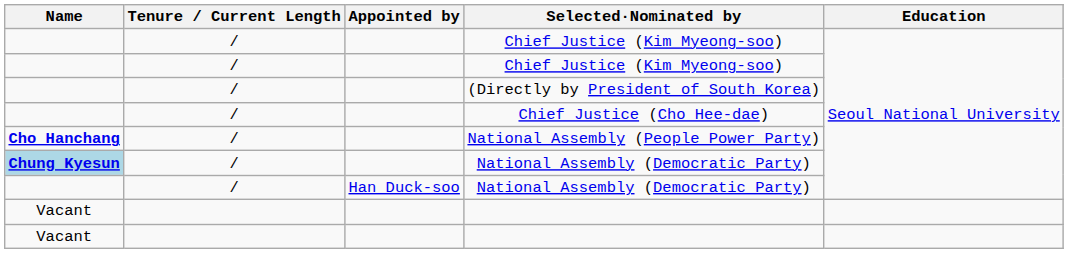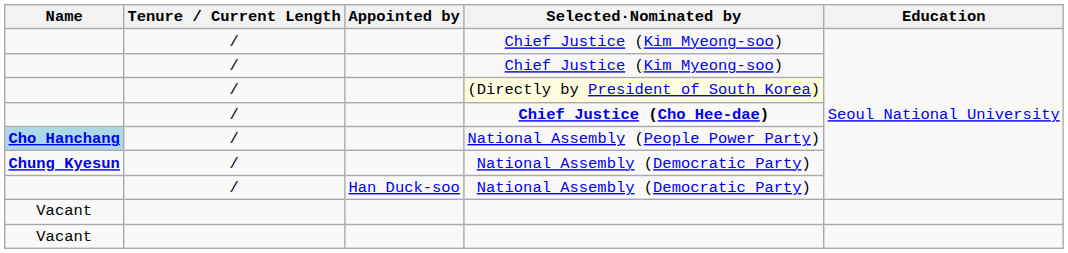(644, 90) no background -> (644, 90) lightyellow background
(644, 114) normal -> (644, 114) bold
(64, 139) no background -> (64, 139) lightblue background
(64, 163) lightblue background -> (64, 163) no background
